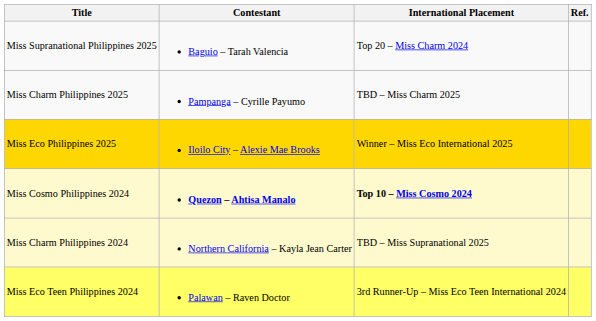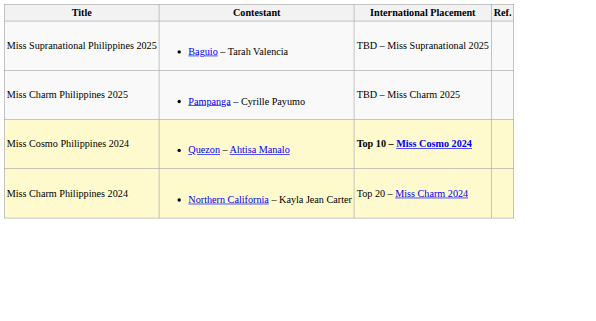(412, 46) Top 20 – Miss Charm 2024 -> (423, 46) TBD – Miss Supranational 2025
- row: (61, 144)
(257, 200) bold -> (257, 150) normal
(423, 242) TBD – Miss Supranational 2025 -> (412, 193) Top 20 – Miss Charm 2024
- row: (72, 292)
